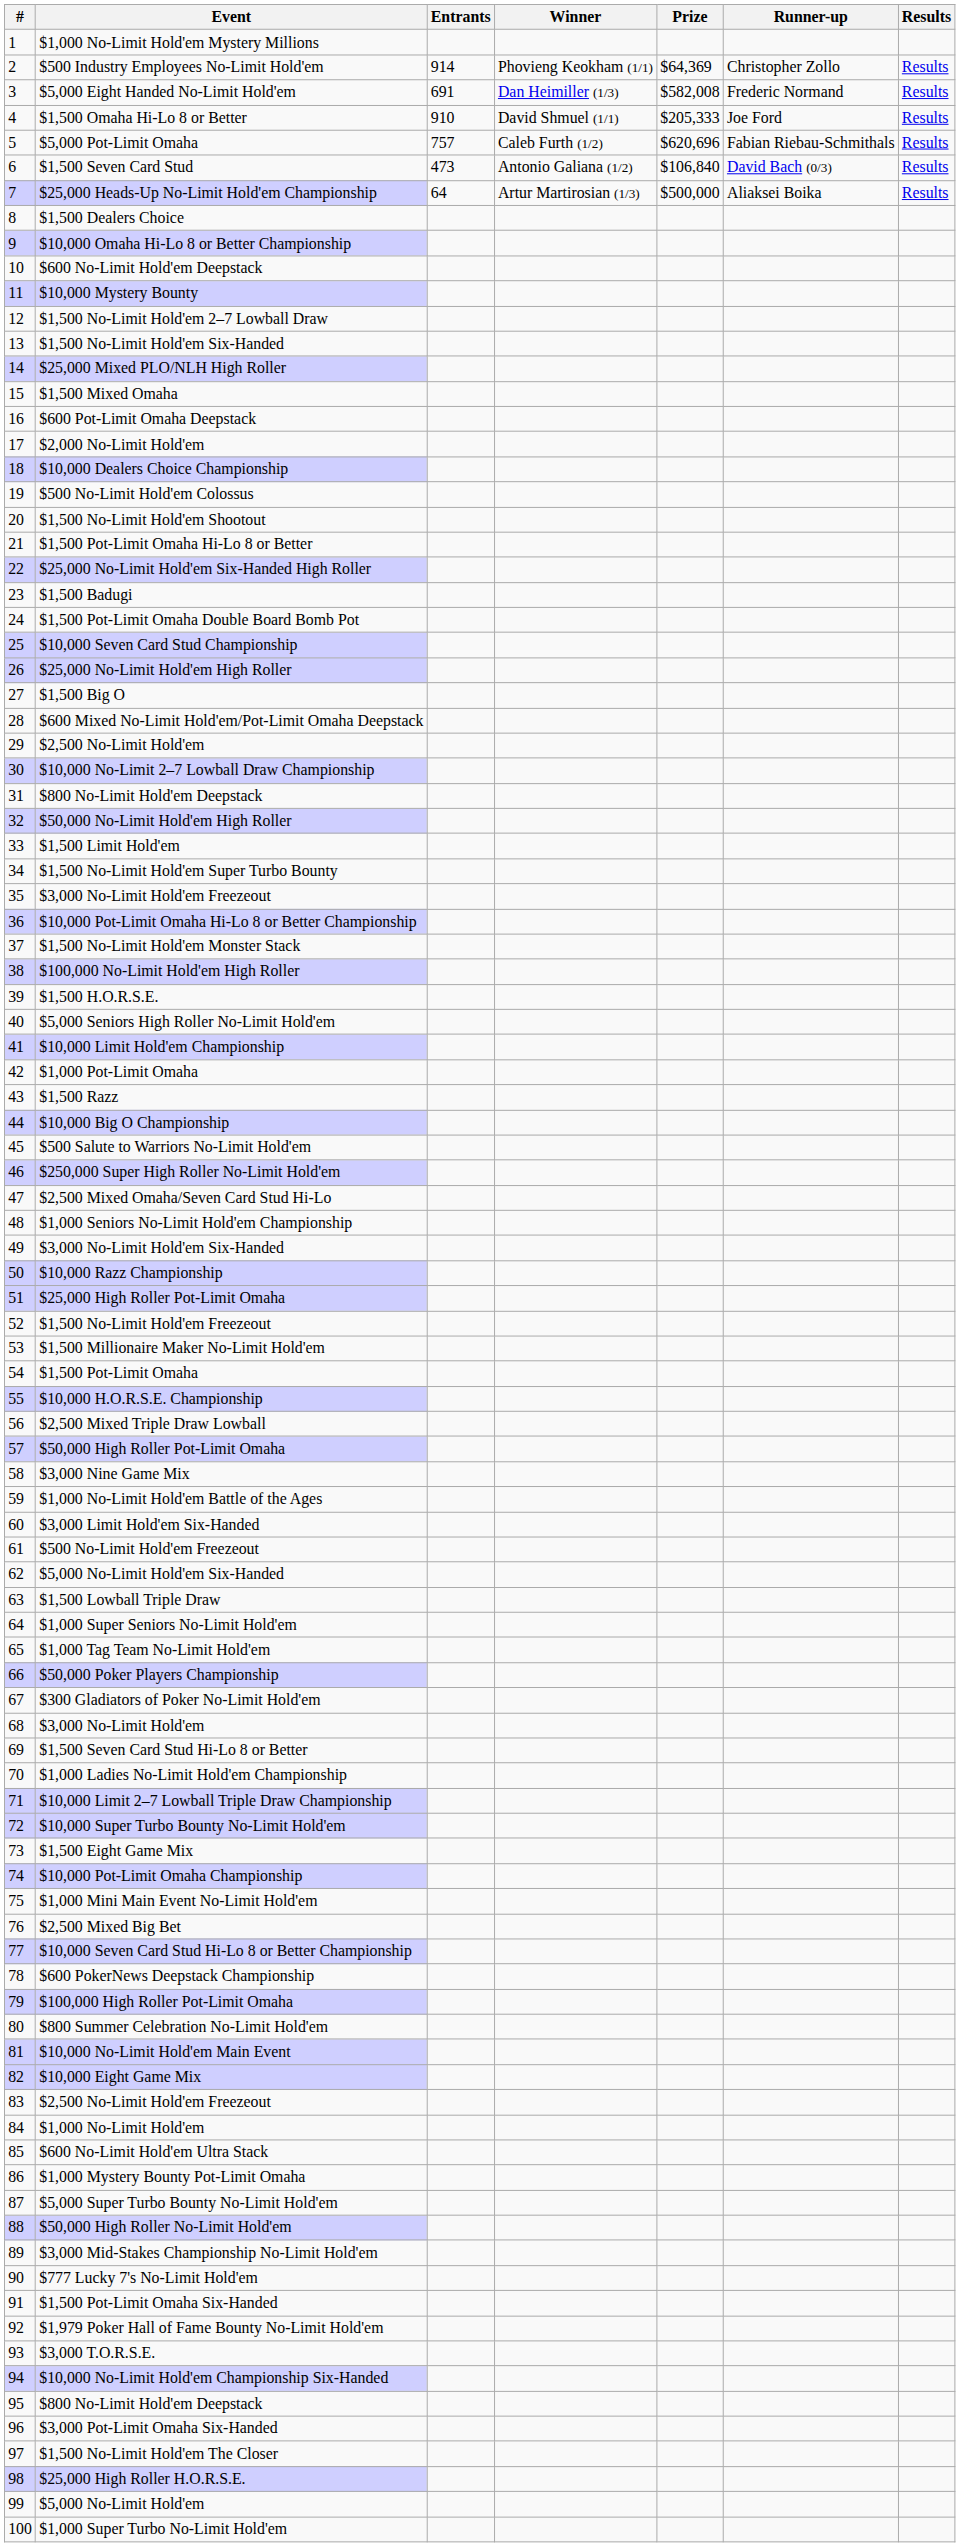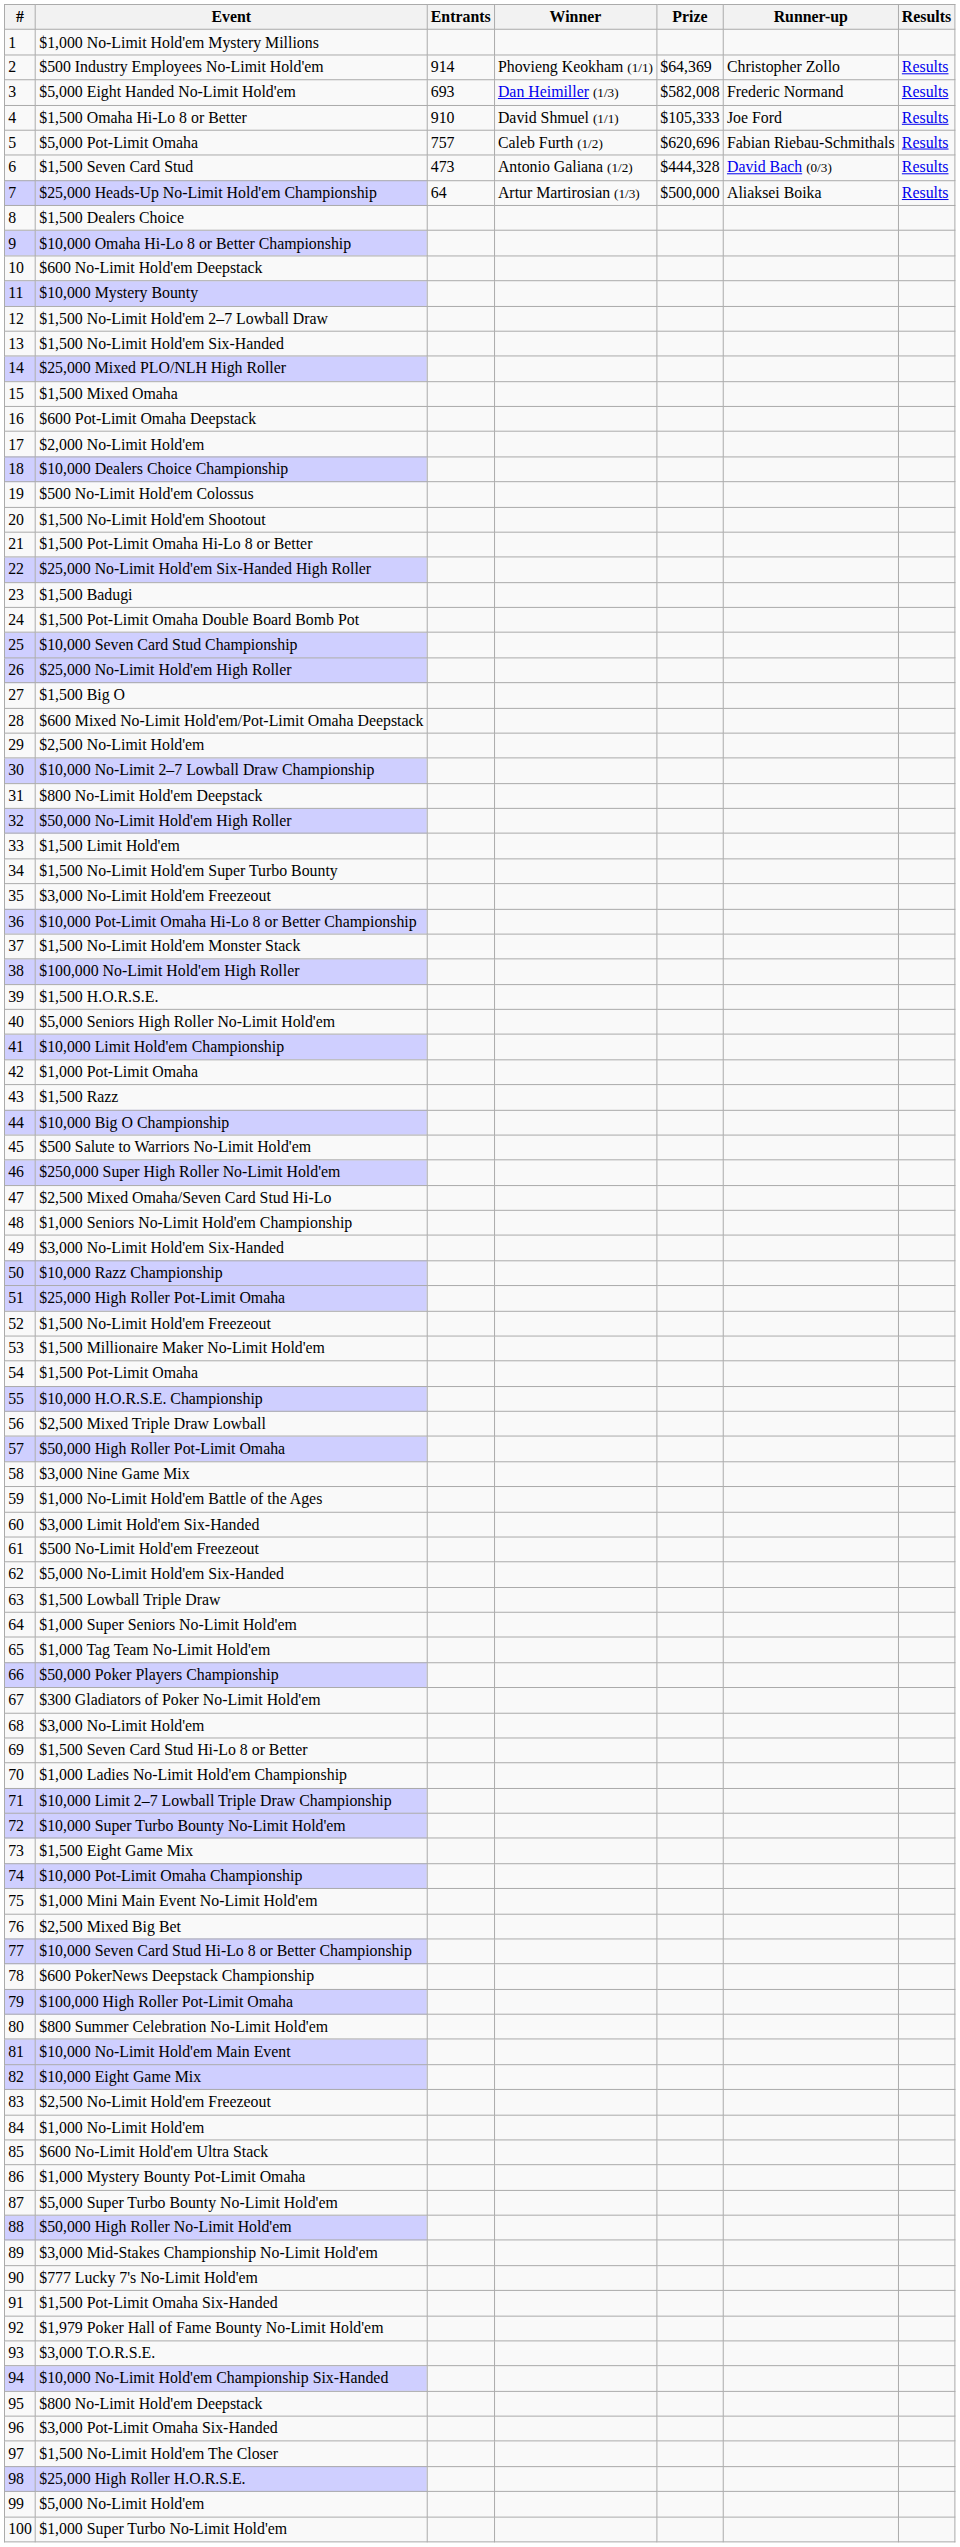(443, 92) 691 -> (443, 92) 693
(690, 117) $205,333 -> (690, 117) $105,333
(690, 167) $106,840 -> (690, 167) $444,328
